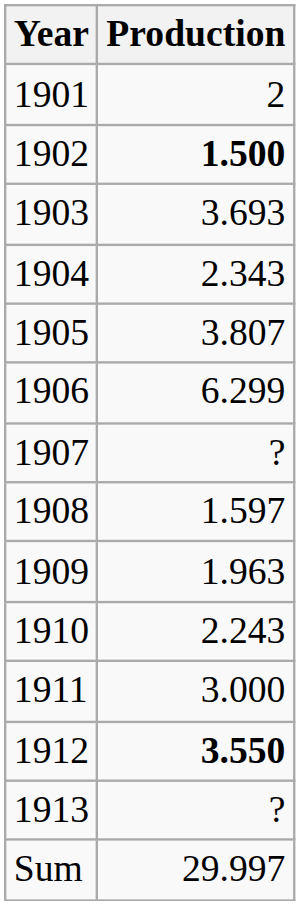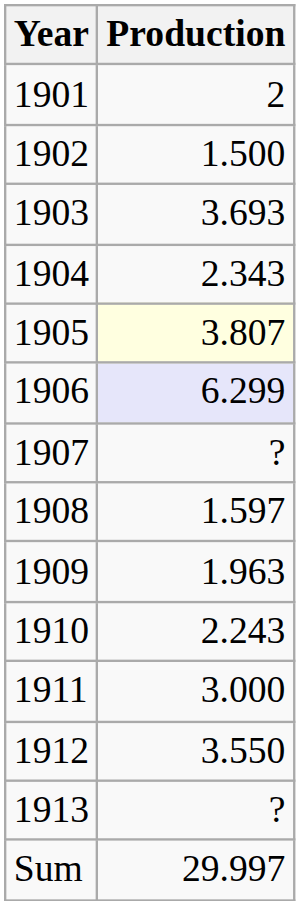(243, 153) bold -> (243, 153) normal
(243, 332) no background -> (243, 332) lightyellow background
(243, 392) no background -> (243, 392) lavender background
(243, 749) bold -> (243, 749) normal
